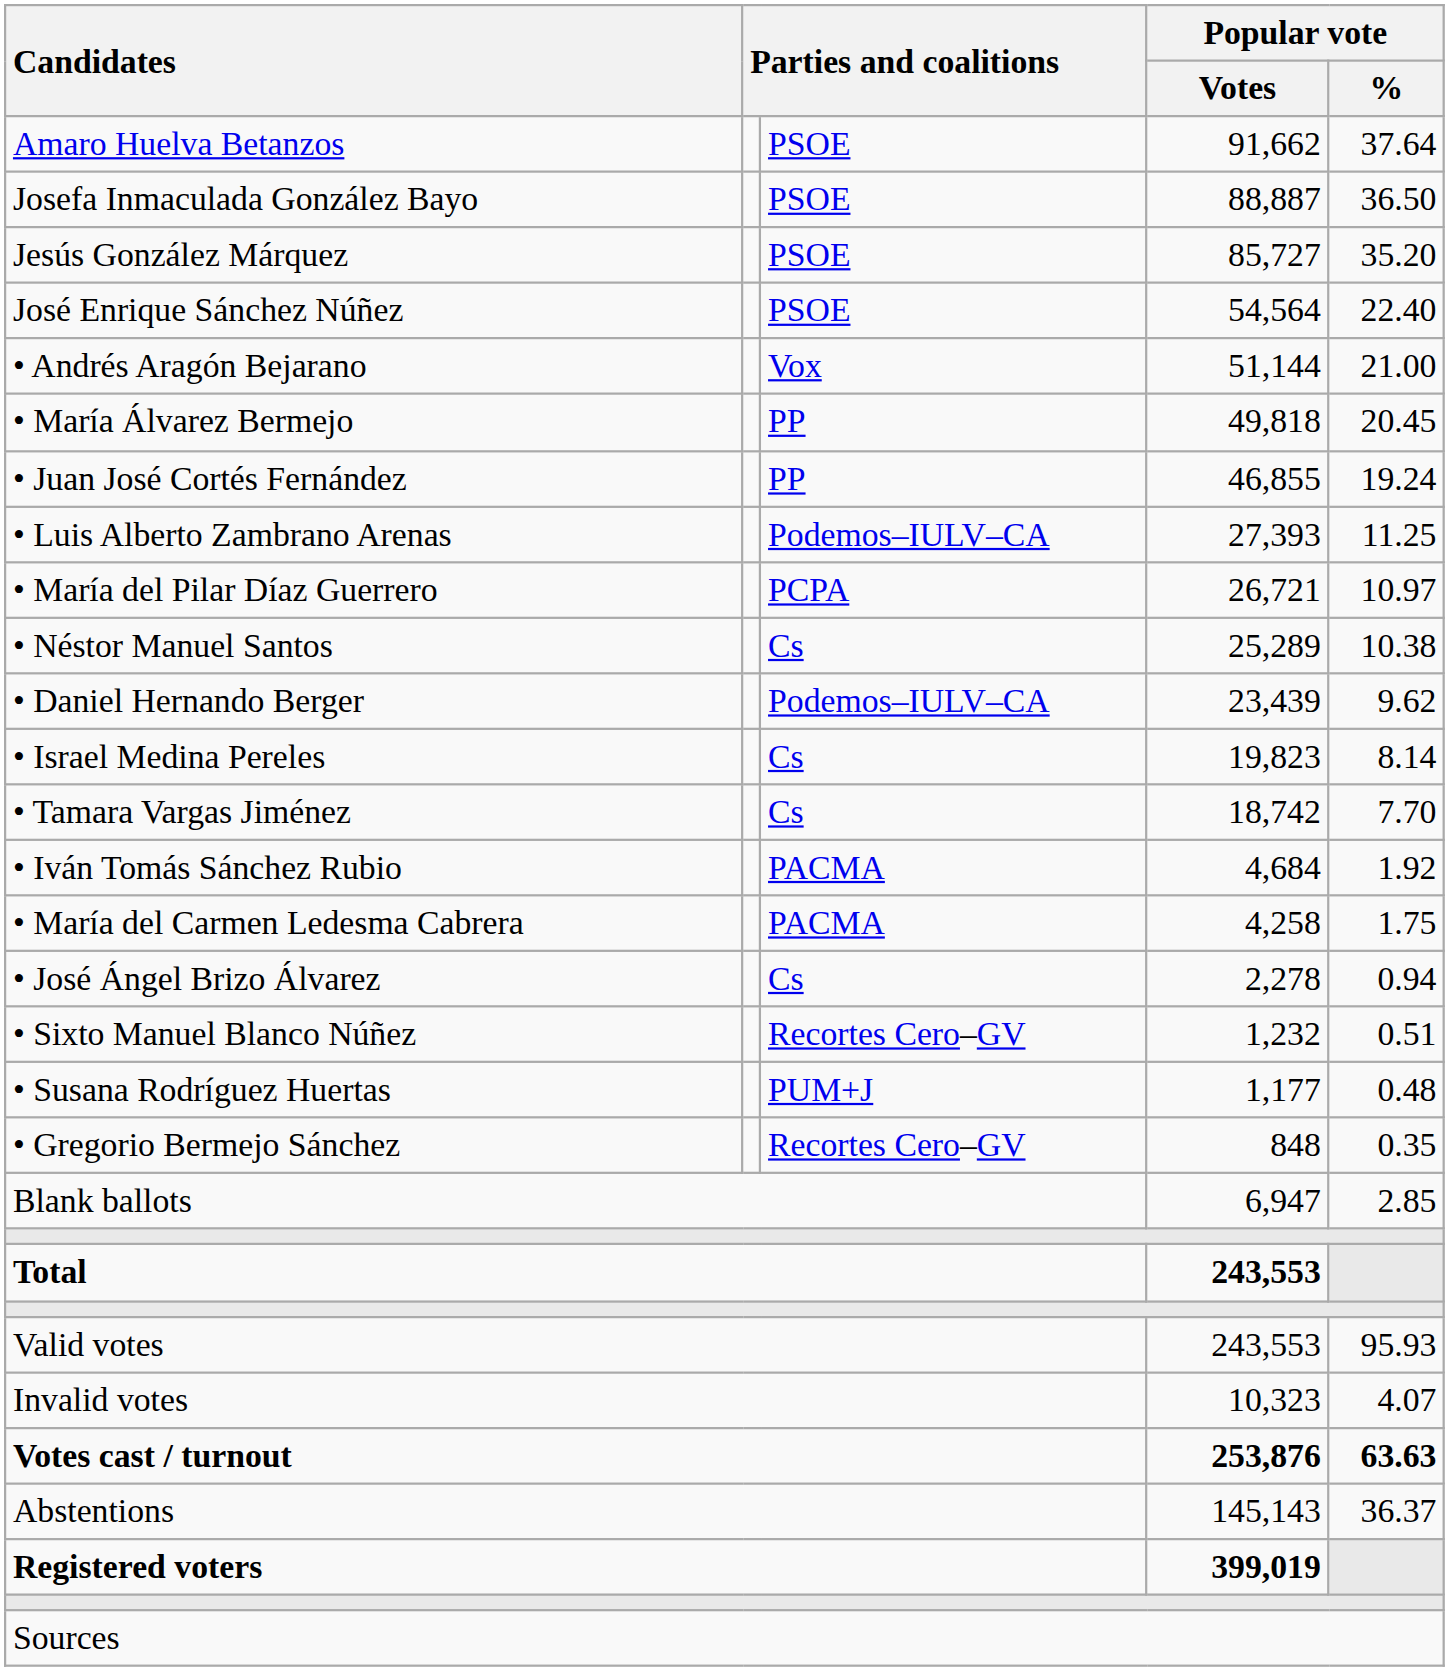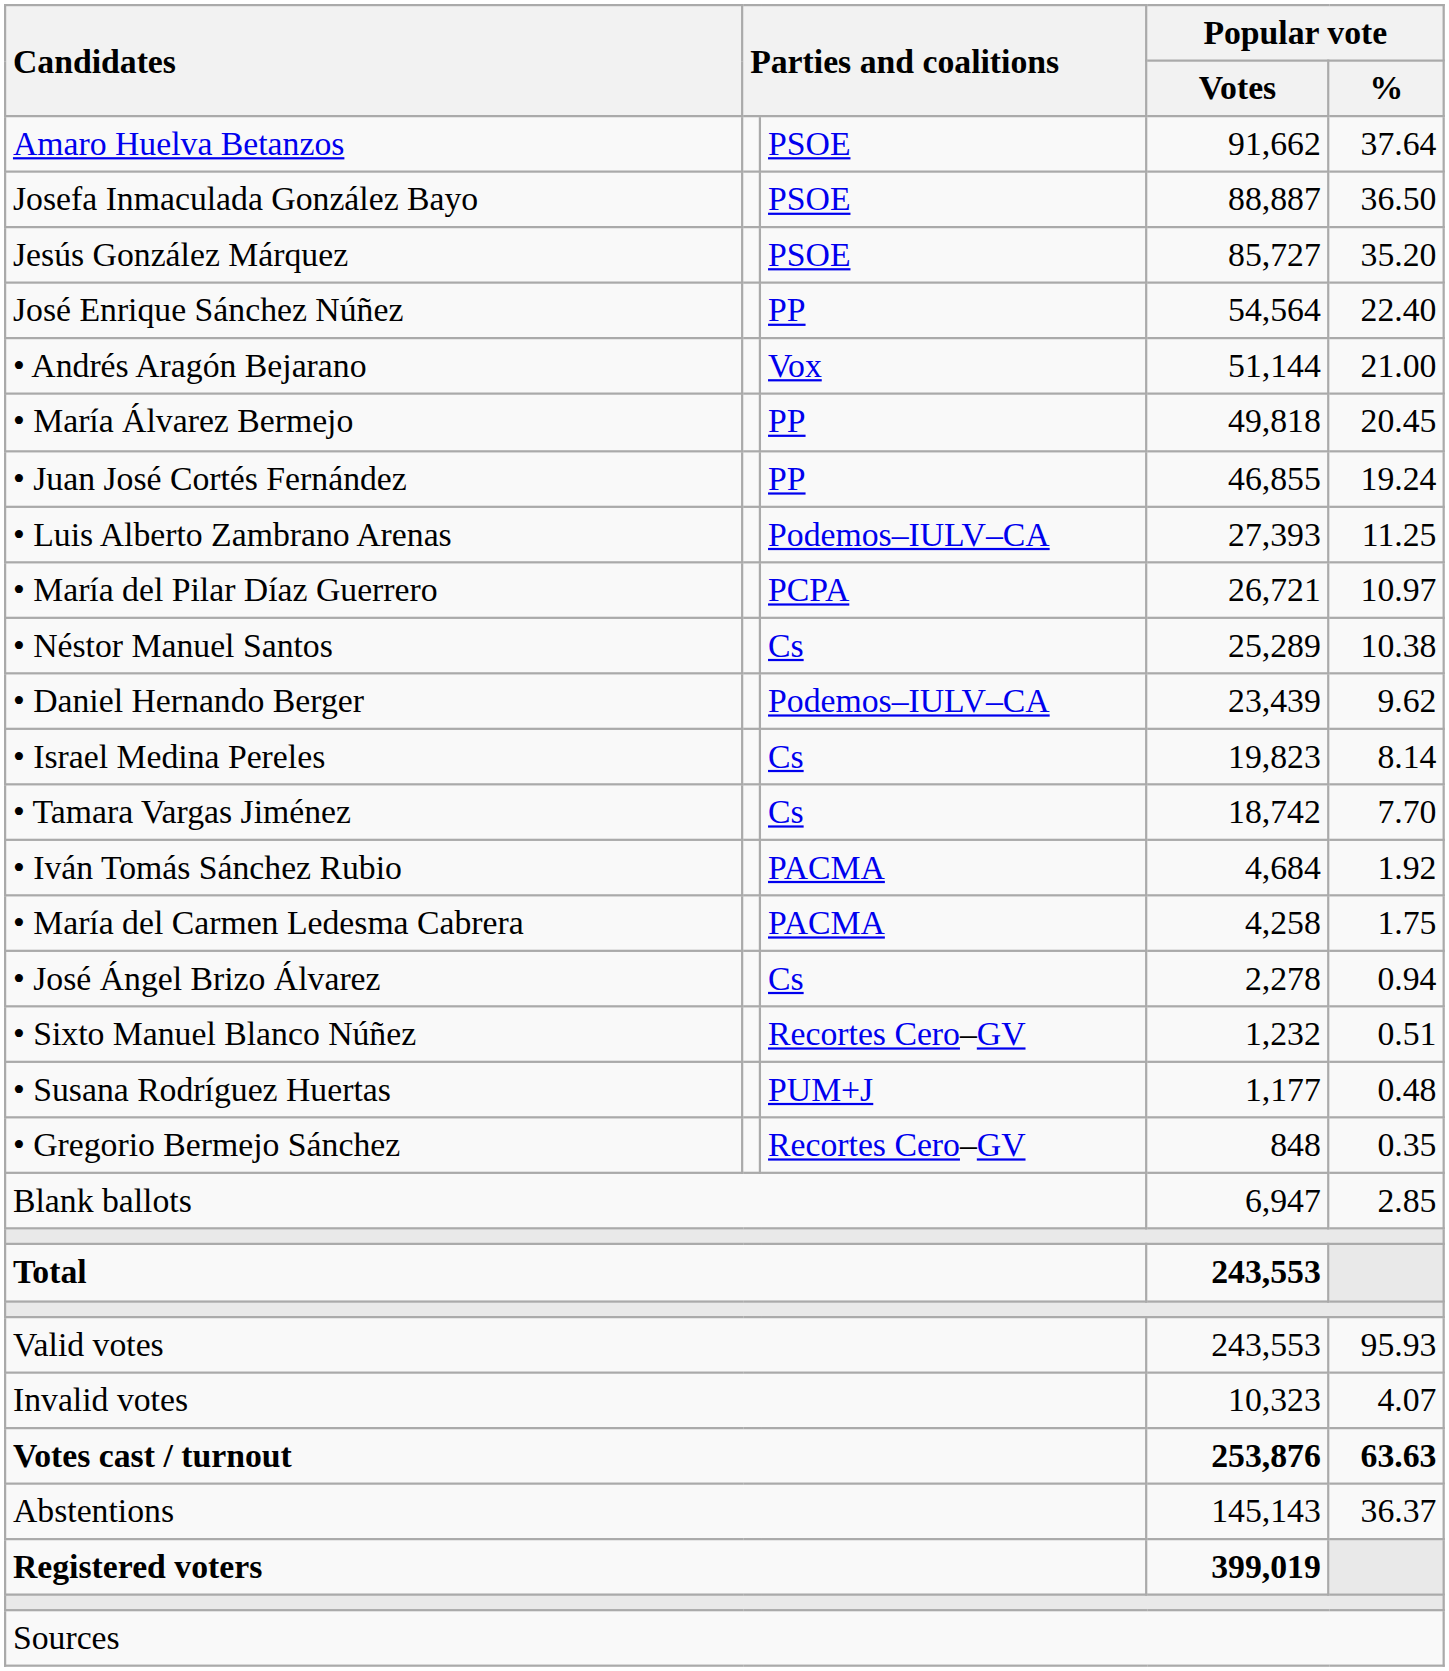(809, 310) PSOE -> (787, 310) PP
